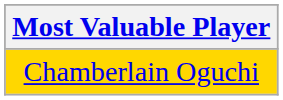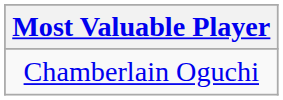(141, 71) gold background -> (141, 71) no background
